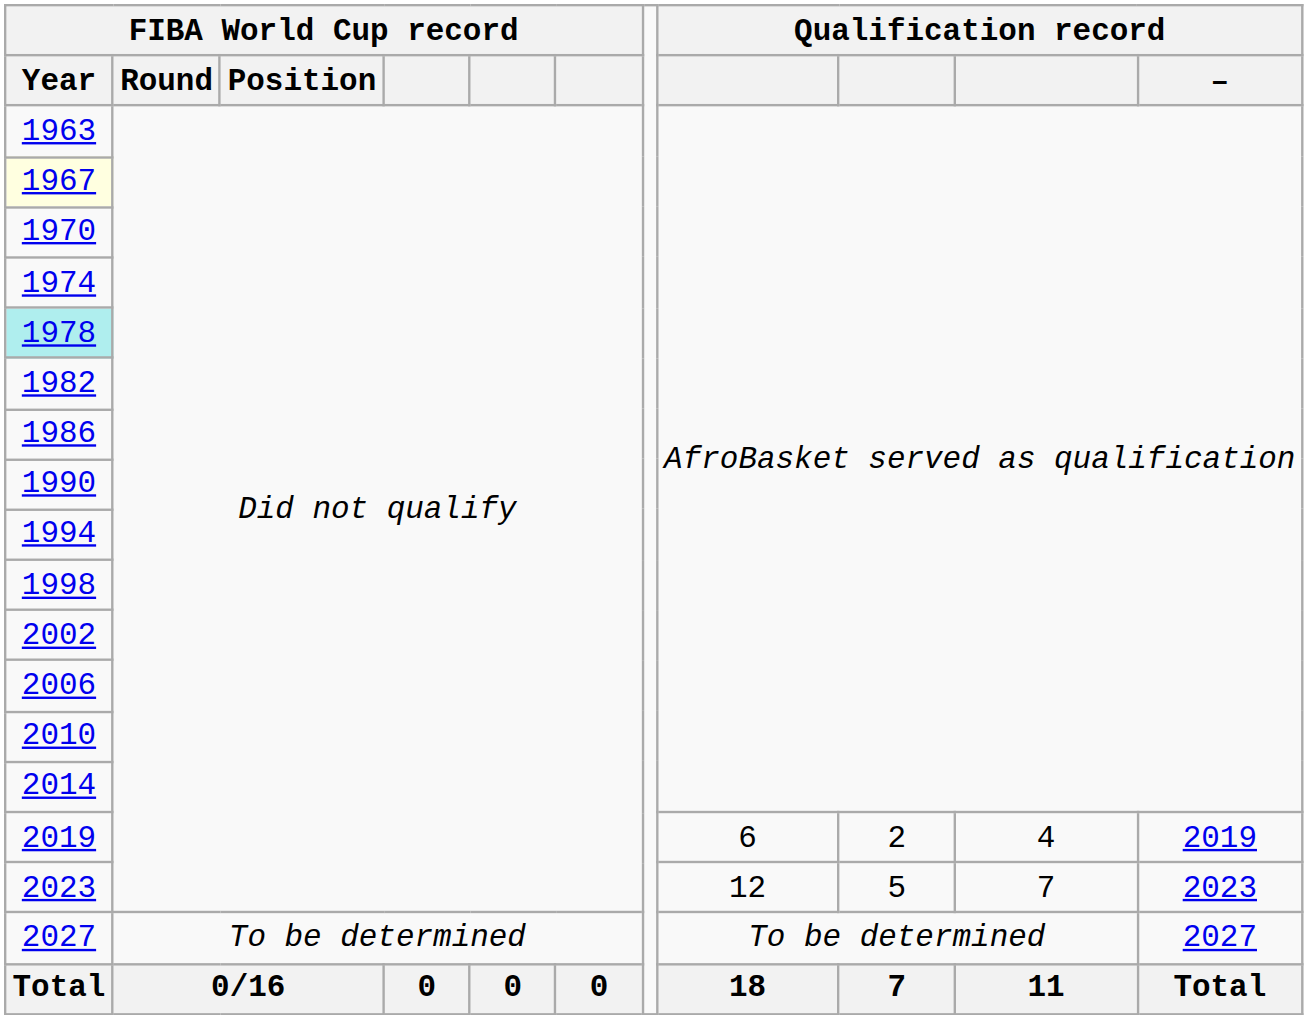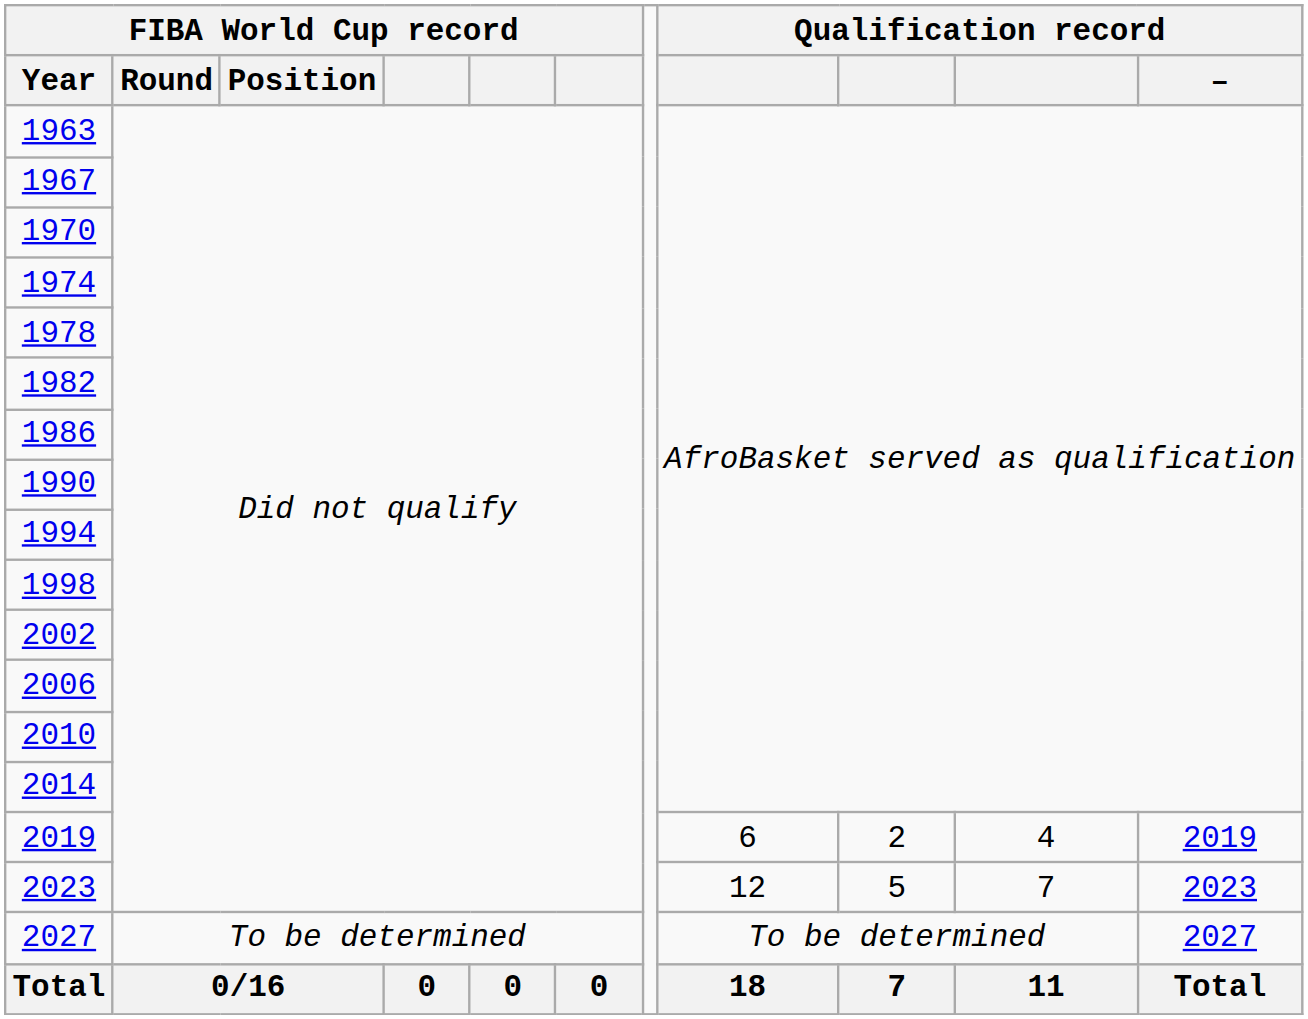(59, 182) lightyellow background -> (59, 182) no background
(59, 333) paleturquoise background -> (59, 333) no background
